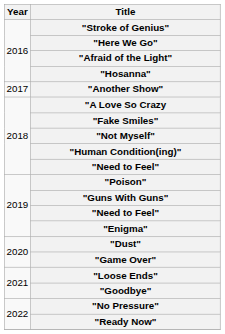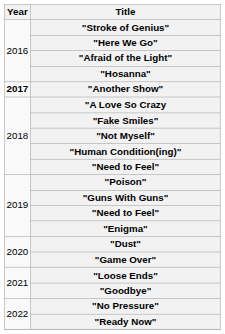(17, 89) normal -> (17, 89) bold
